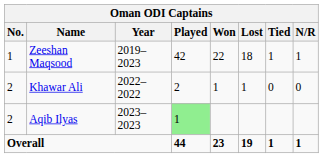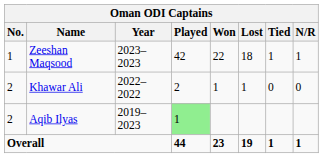(132, 56) 2019–2023 -> (132, 56) 2023–2023
(132, 119) 2023–2023 -> (132, 119) 2019–2023
